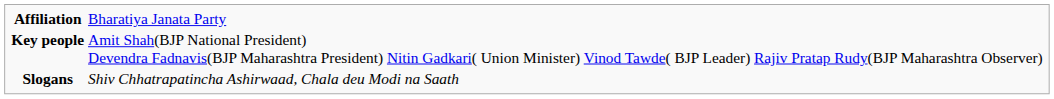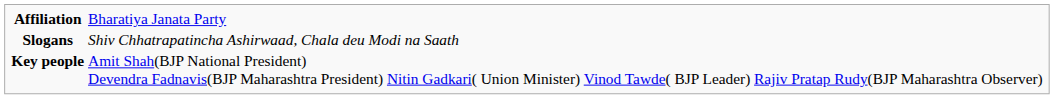rows swapped: (48, 40) <-> (48, 79)
